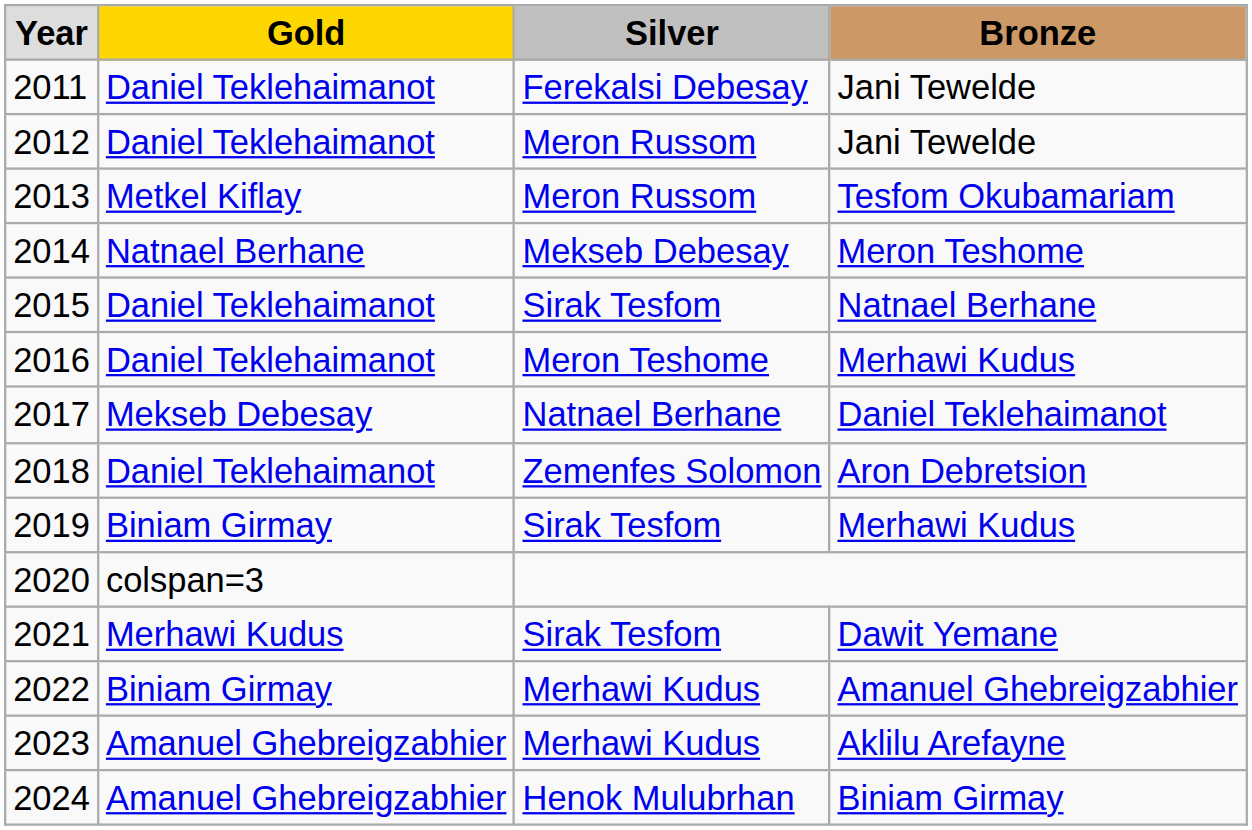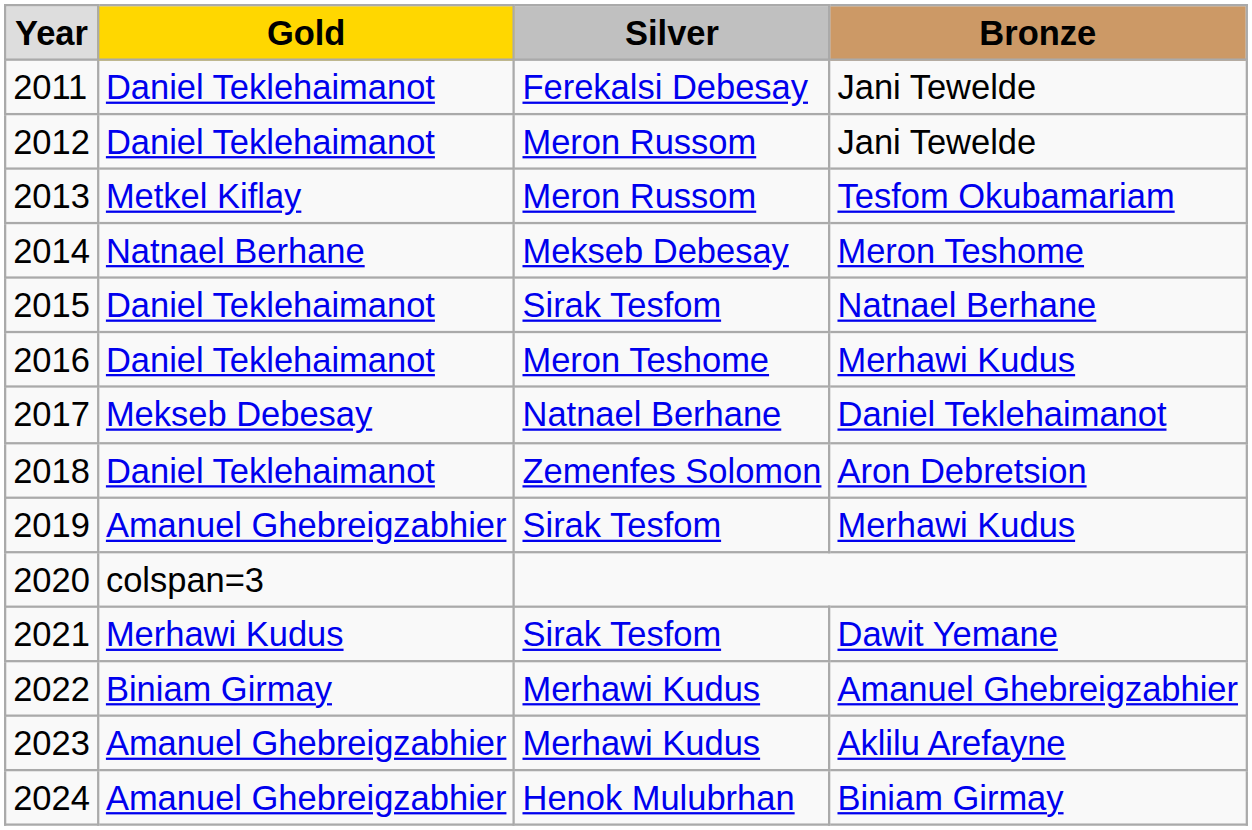(219, 524) Biniam Girmay -> (306, 524) Amanuel Ghebreigzabhier
